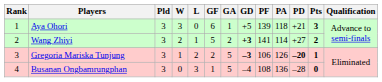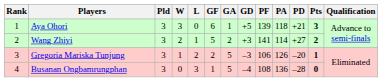(247, 41) bold -> (247, 41) normal
(247, 55) bold -> (247, 55) normal
(299, 55) bold -> (299, 55) normal
